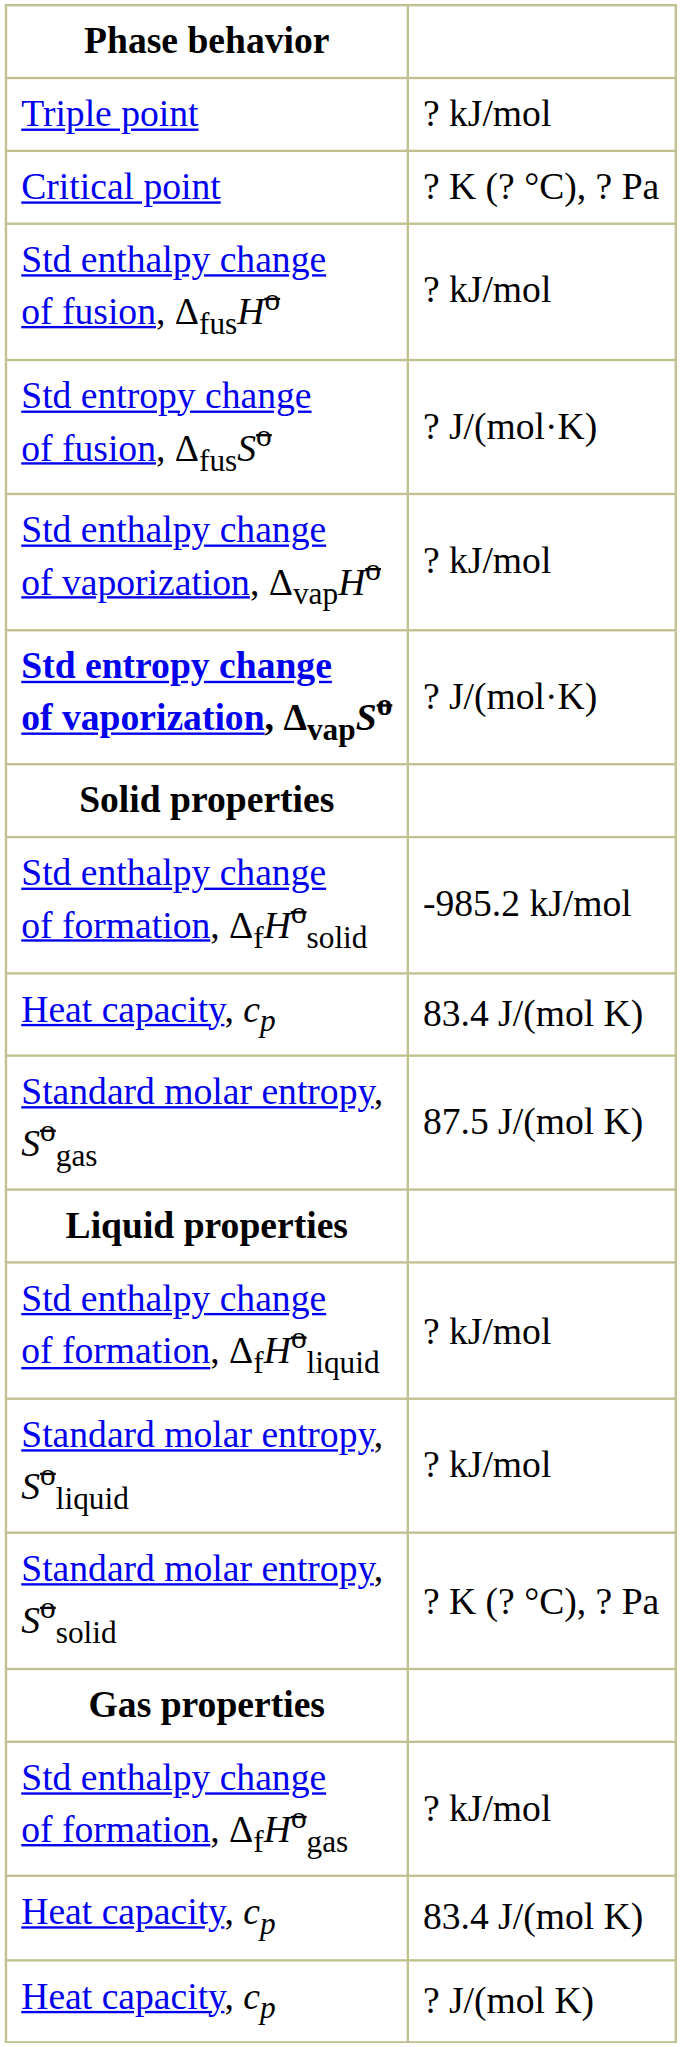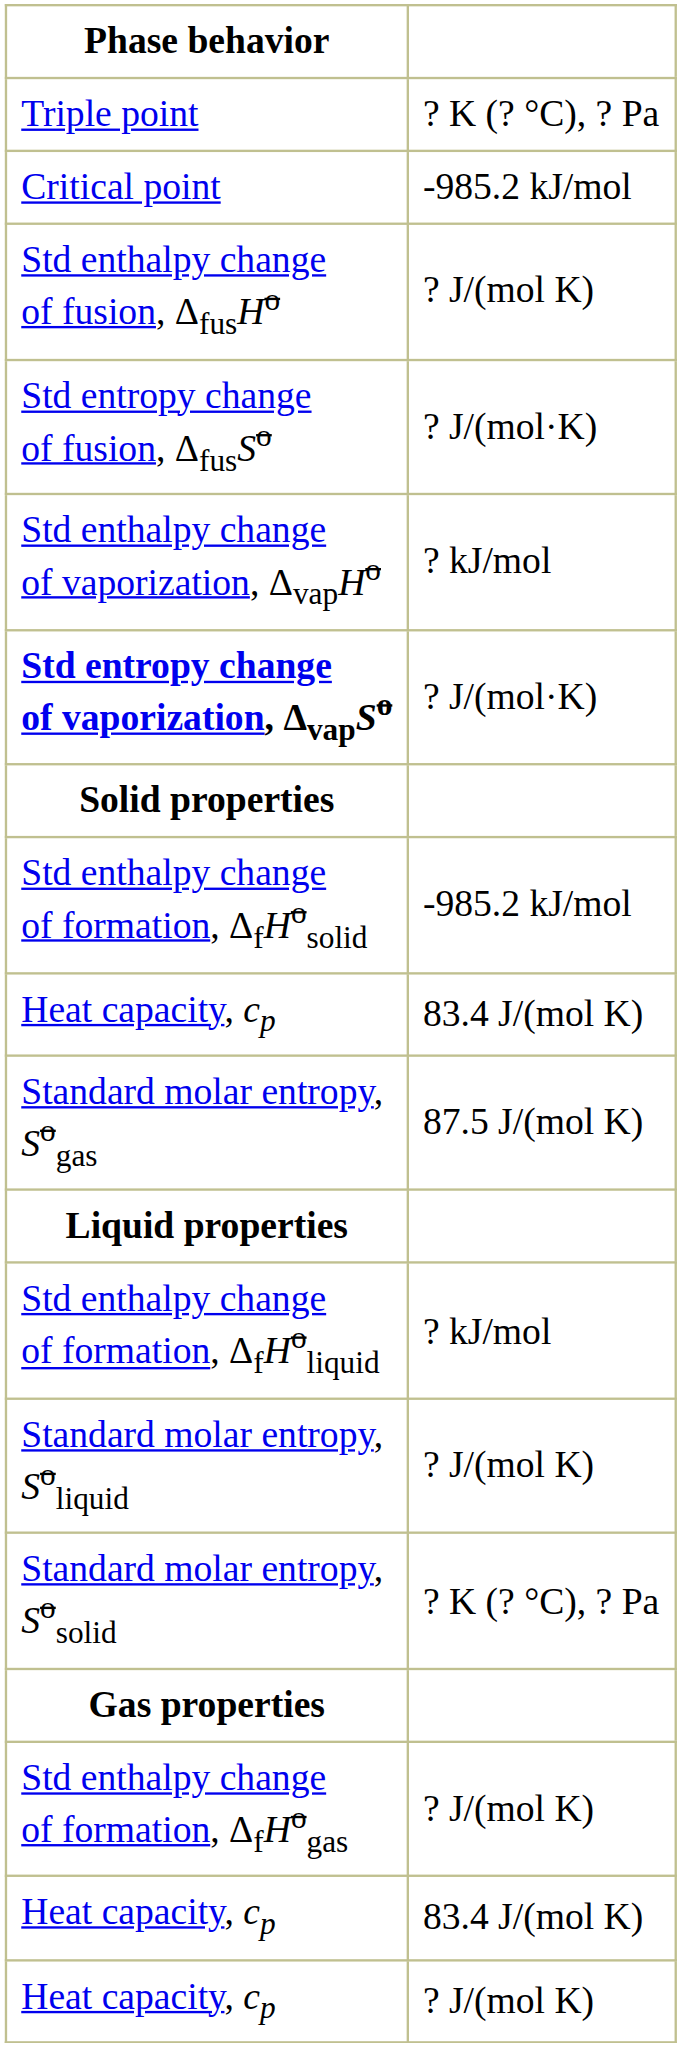(487, 113) ? kJ/mol -> (541, 113) ? K (? °C), ? Pa
(541, 186) ? K (? °C), ? Pa -> (527, 186) -985.2 kJ/mol
(487, 290) ? kJ/mol -> (509, 290) ? J/(mol K)
(487, 1465) ? kJ/mol -> (509, 1465) ? J/(mol K)
(487, 1808) ? kJ/mol -> (509, 1808) ? J/(mol K)
